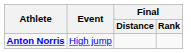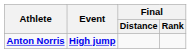(90, 41) normal -> (92, 41) bold
